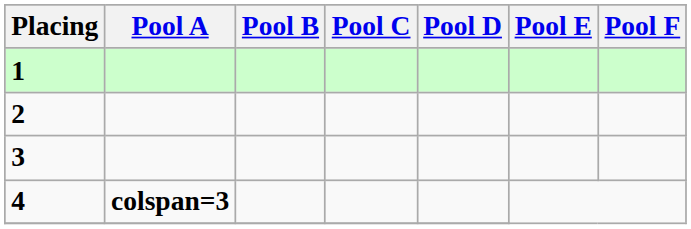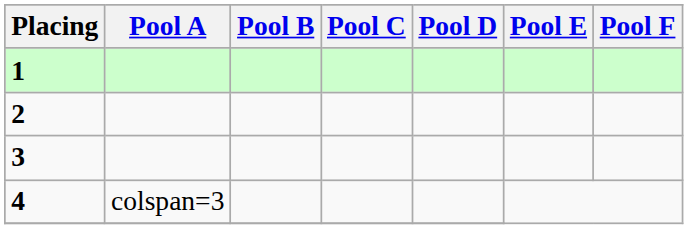(170, 200) bold -> (168, 200) normal
